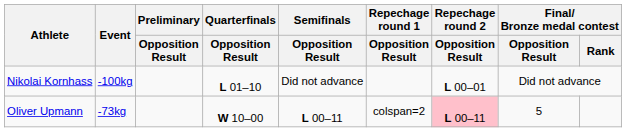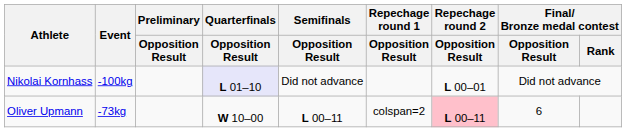(240, 88) no background -> (240, 88) lavender background
(539, 112) 5 -> (539, 112) 6
